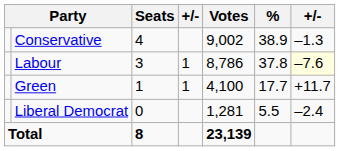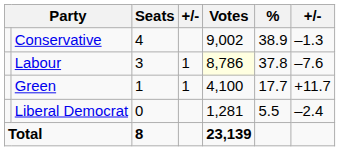(225, 63) no background -> (225, 63) lightyellow background
(309, 63) lightyellow background -> (309, 63) no background
